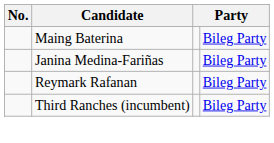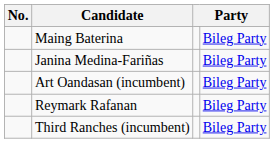+ row: (110, 82)
